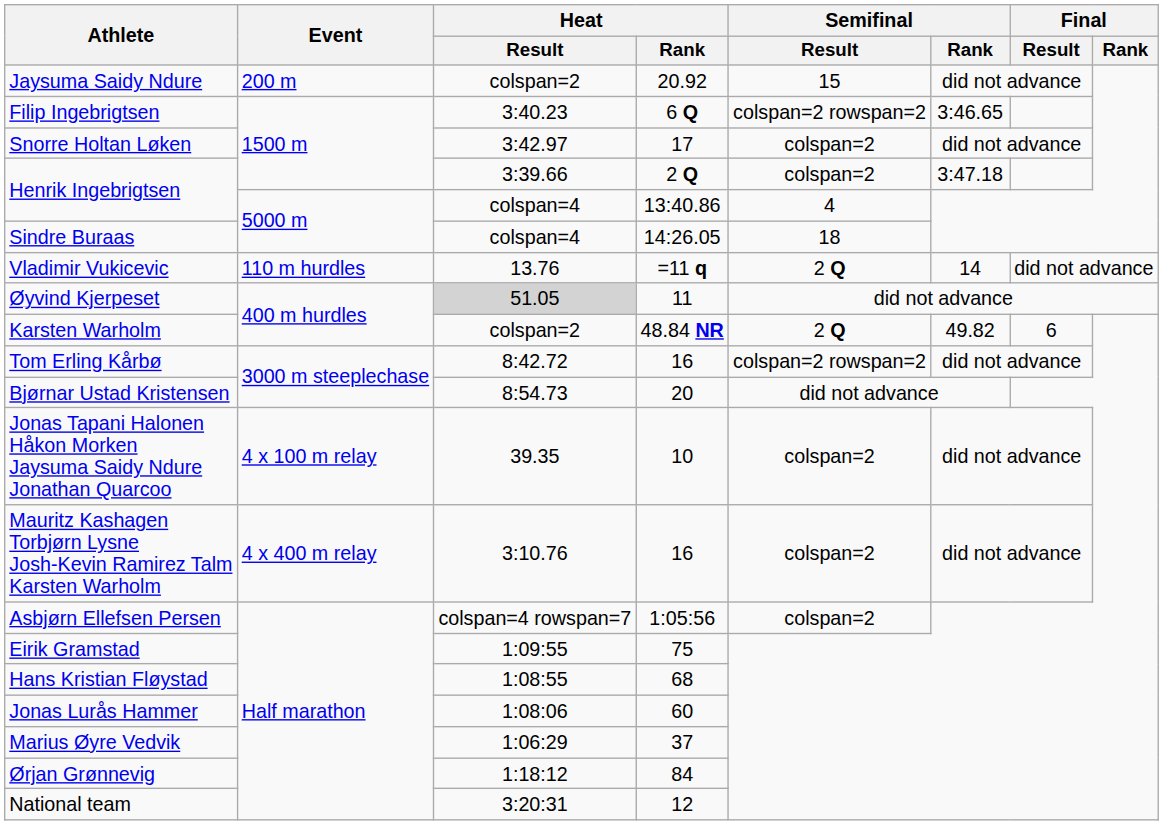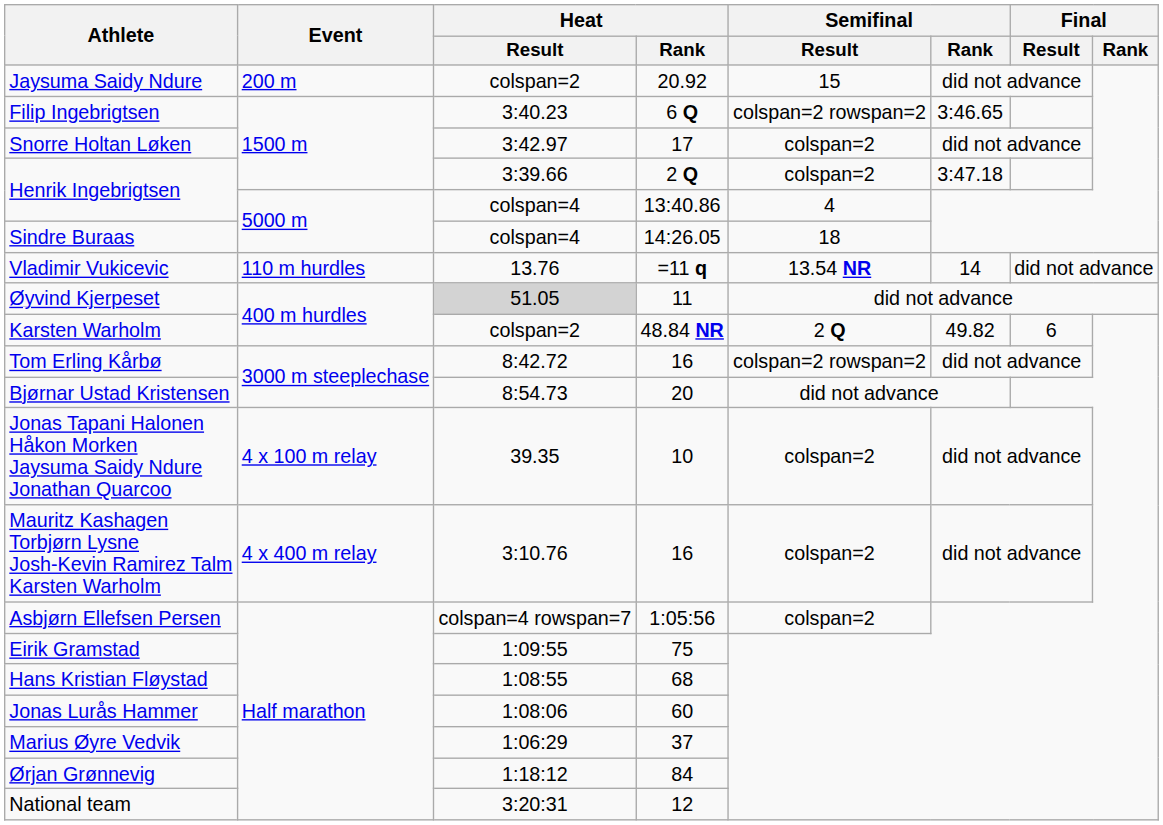(830, 268) 2 Q -> (830, 268) 13.54 NR
